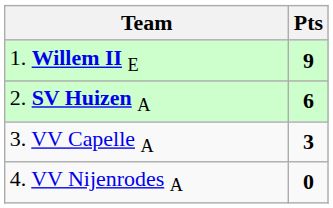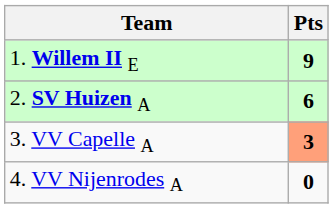(308, 141) no background -> (308, 141) lightsalmon background
